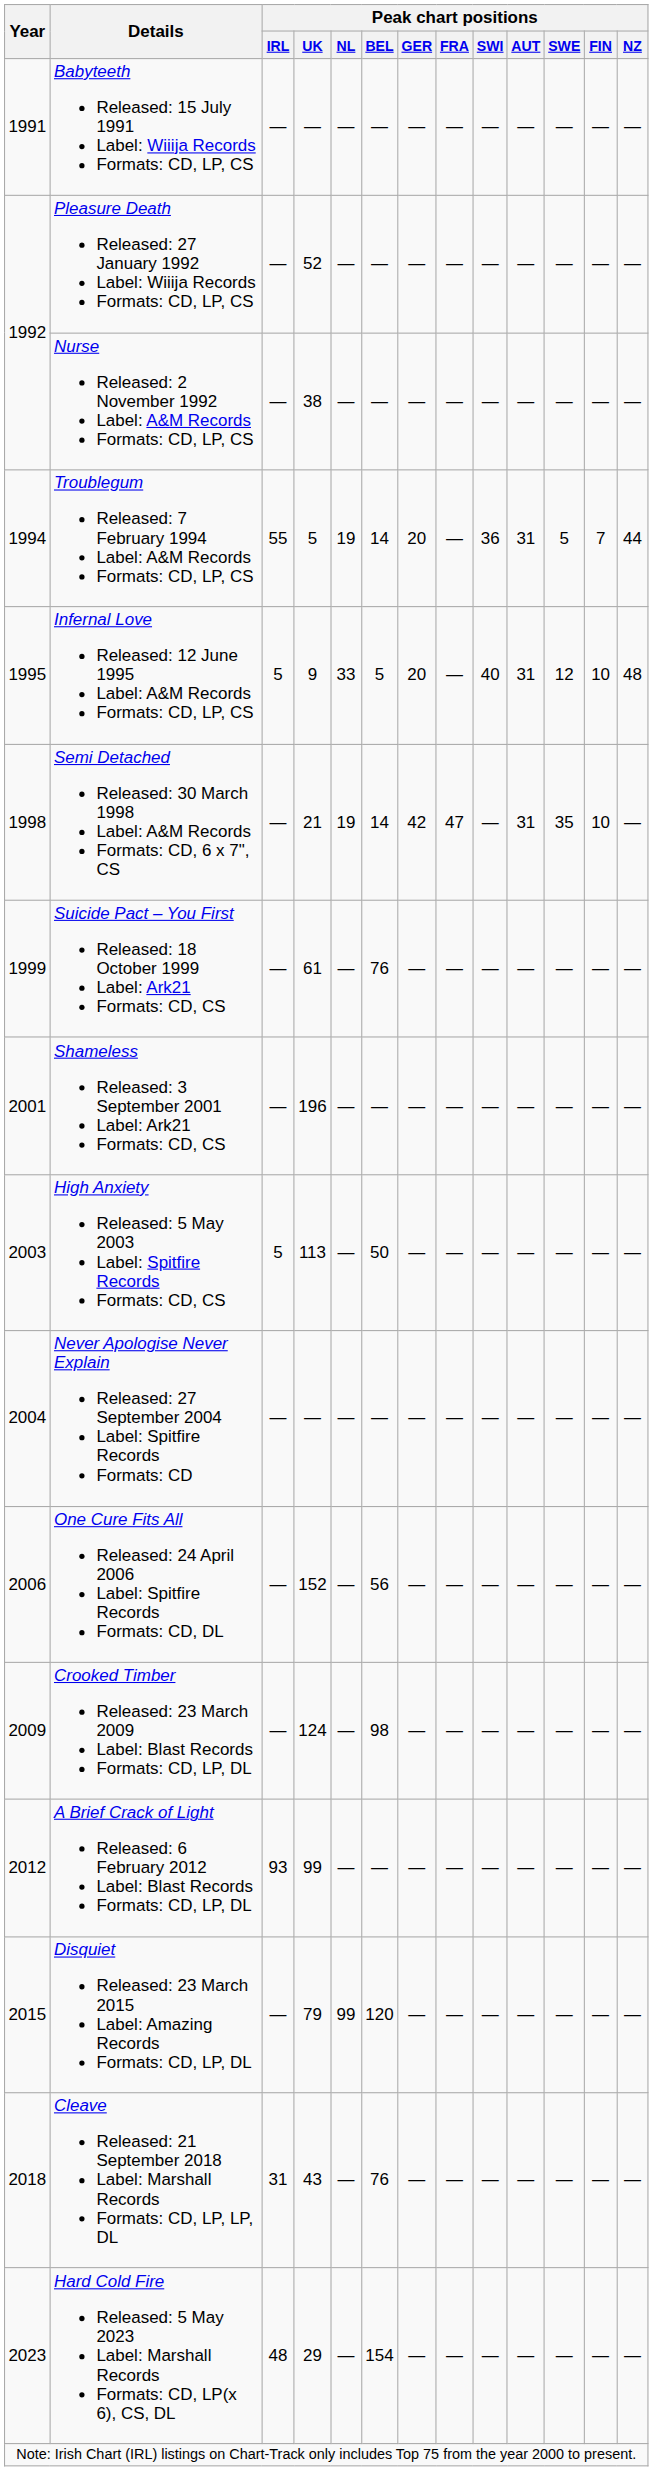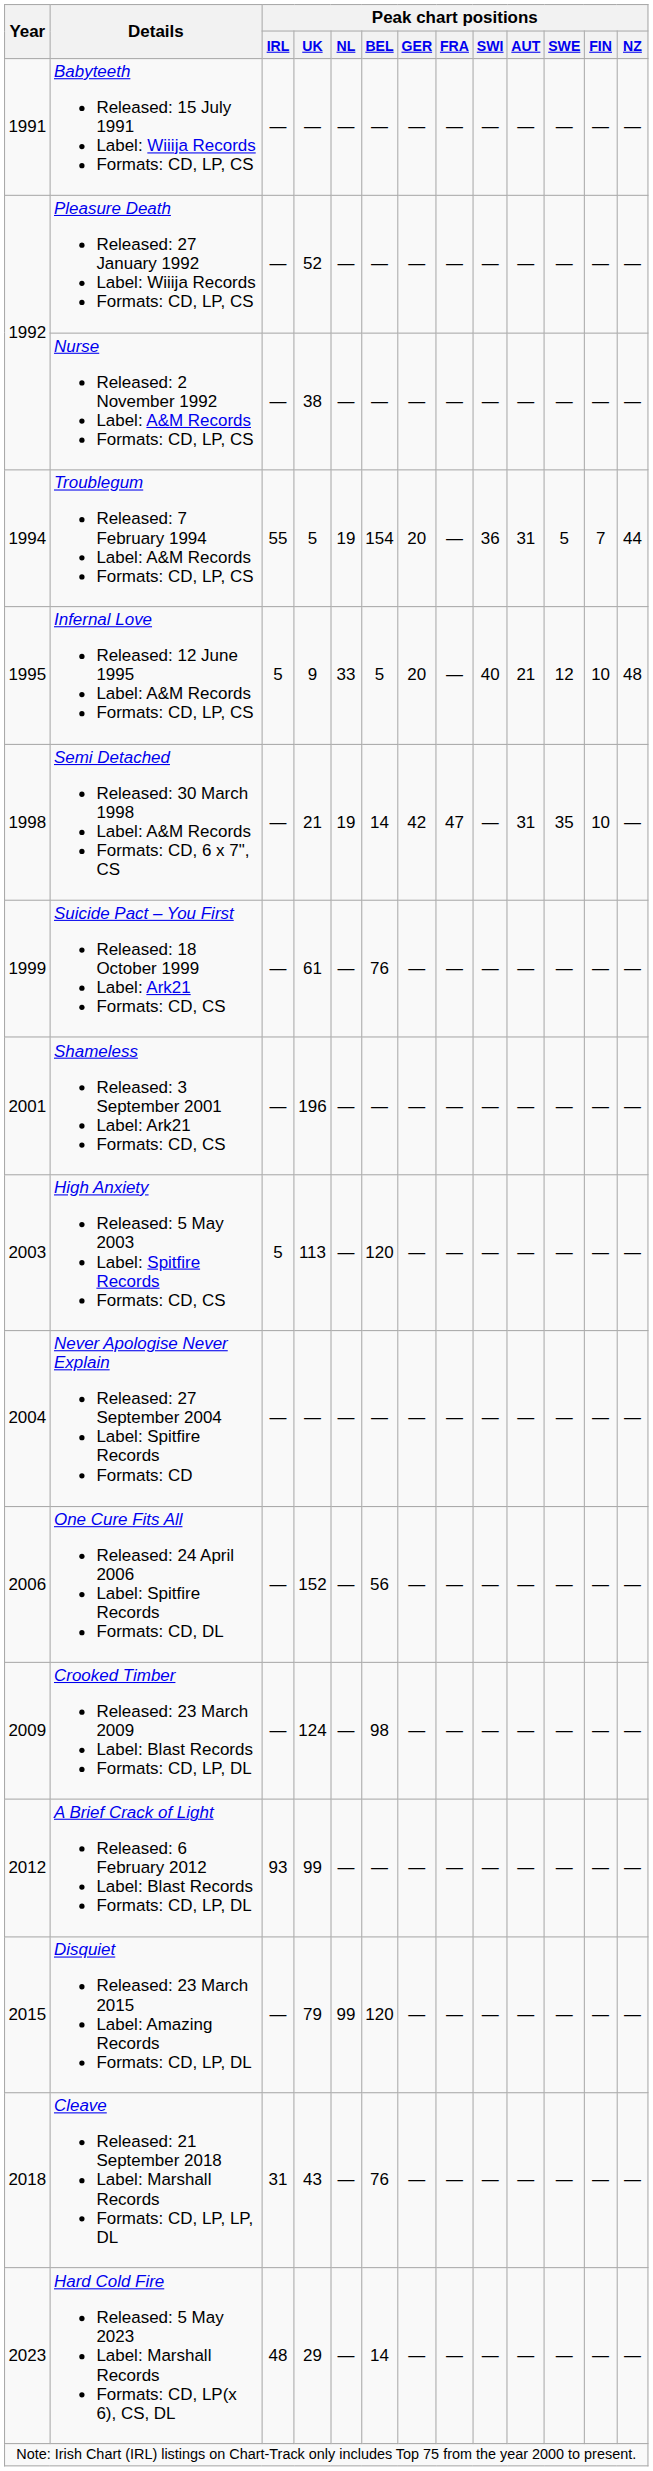(380, 538) 14 -> (380, 538) 154
(526, 675) 31 -> (526, 675) 21
(380, 1252) 50 -> (380, 1252) 120
(380, 2355) 154 -> (380, 2355) 14
